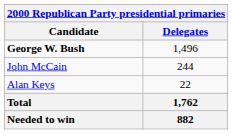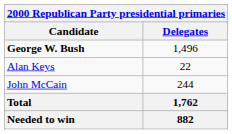rows swapped: (37, 66) <-> (31, 84)
